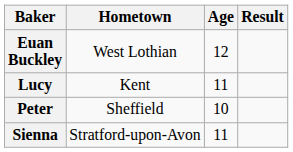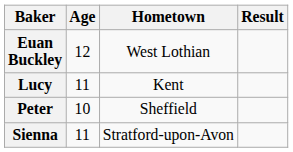columns swapped: (221, 17) <-> (135, 17)
